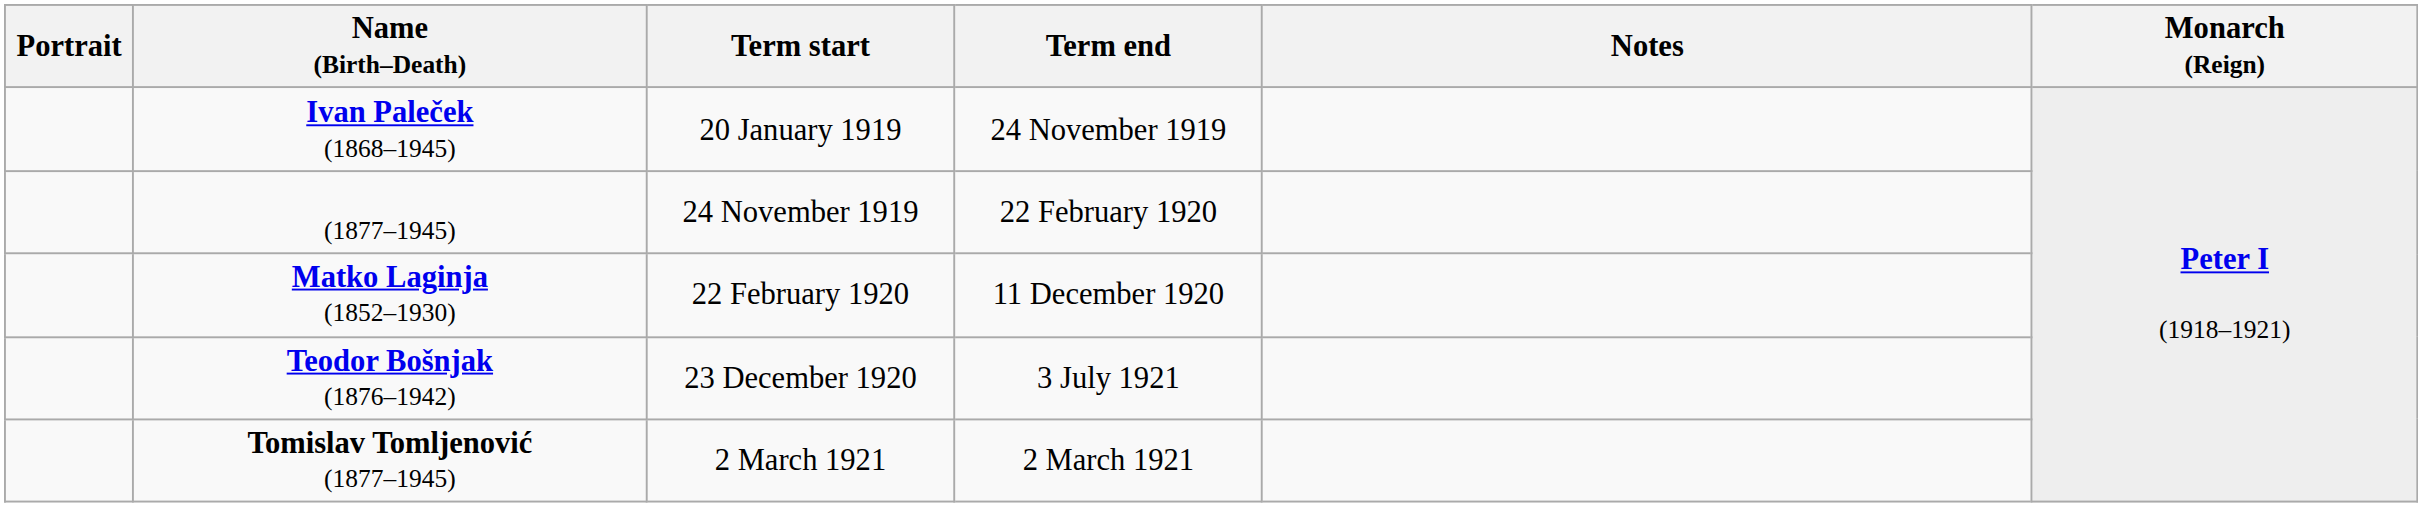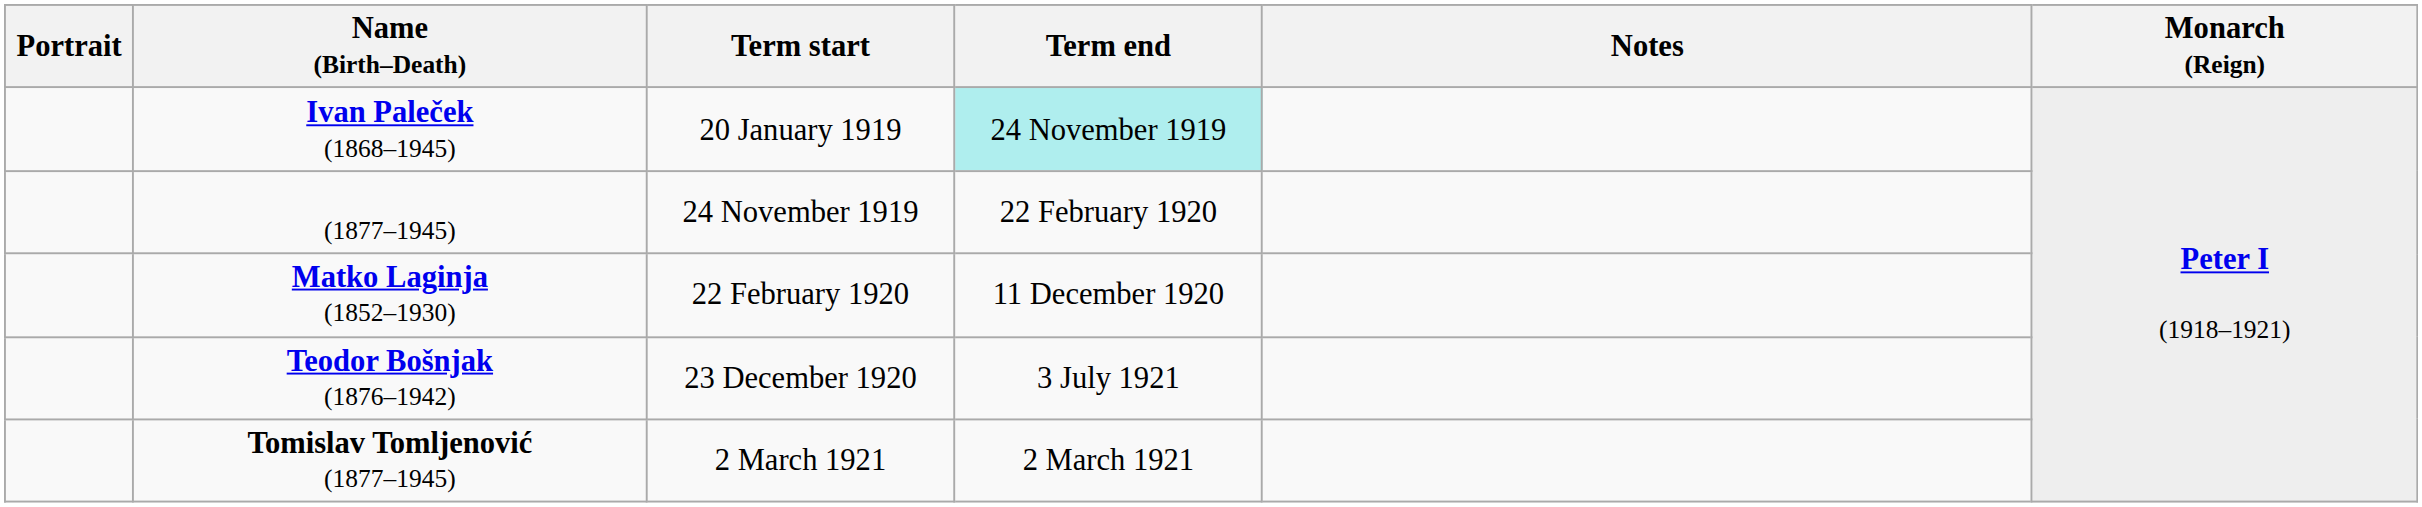(1108, 128) no background -> (1108, 128) paleturquoise background
